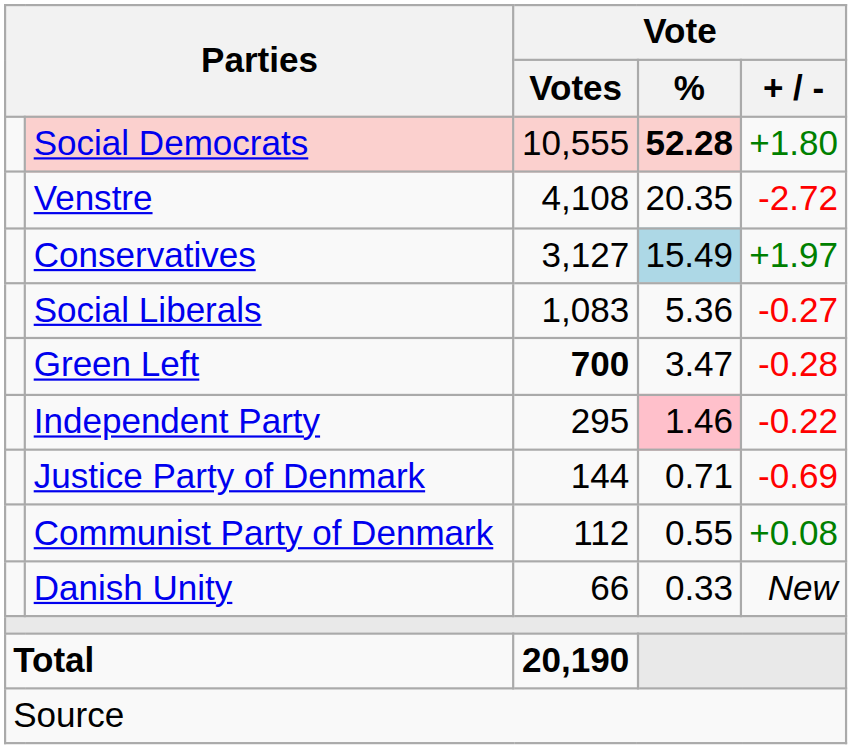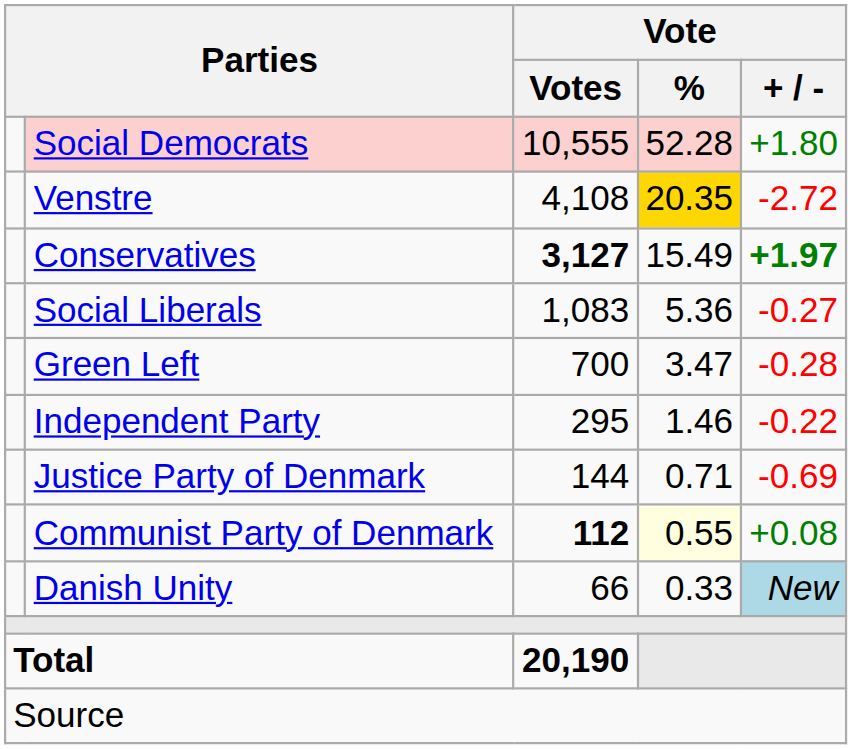(689, 143) bold -> (689, 143) normal
(689, 198) no background -> (689, 198) gold background
(585, 254) normal -> (585, 254) bold
(689, 254) lightblue background -> (689, 254) no background
(794, 254) normal -> (794, 254) bold
(600, 365) bold -> (600, 365) normal
(699, 421) pink background -> (699, 421) no background
(601, 532) normal -> (601, 532) bold
(699, 532) no background -> (699, 532) lightyellow background
(803, 587) no background -> (803, 587) lightblue background
